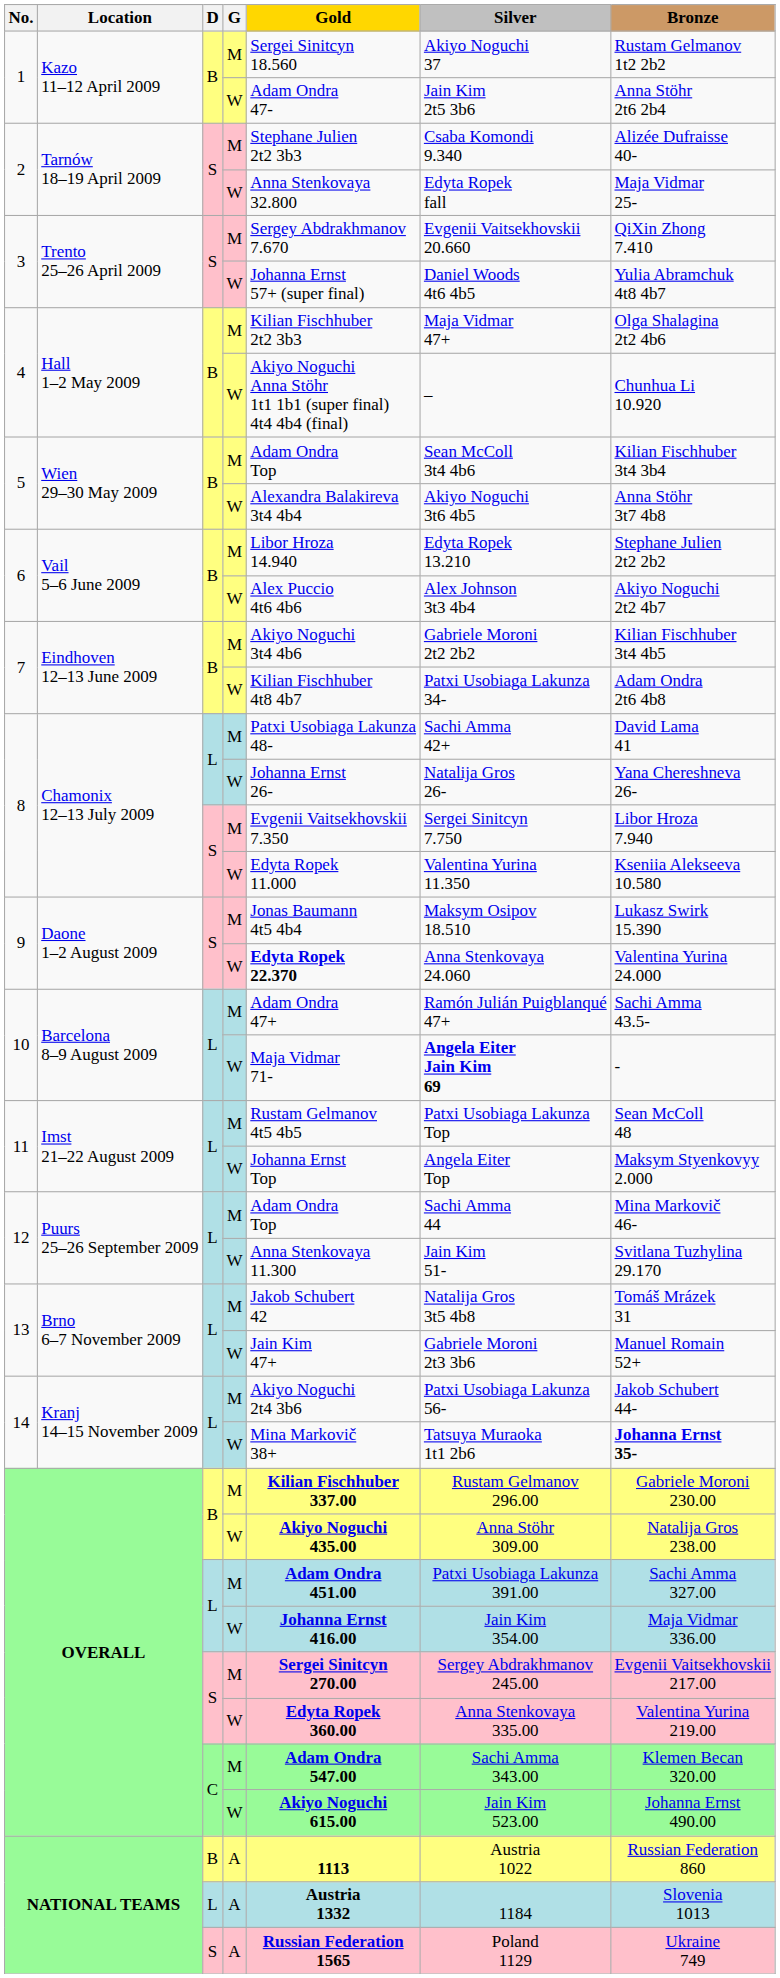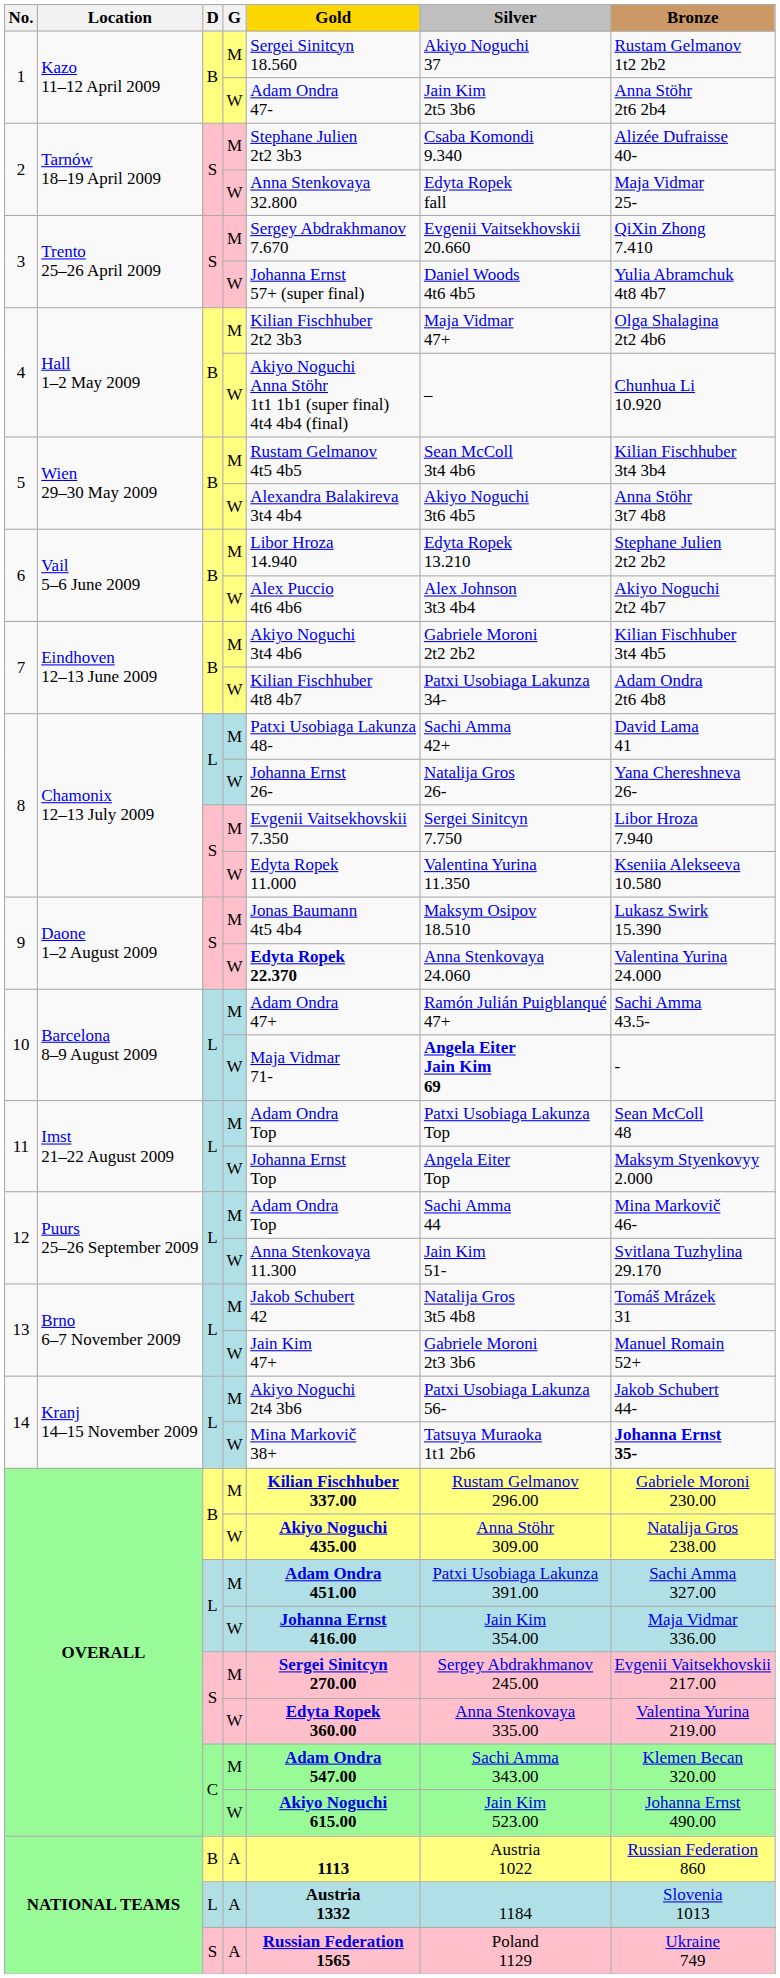(294, 460) Adam Ondra Top -> (314, 460) Rustam Gelmanov 4t5 4b5
(314, 1123) Rustam Gelmanov 4t5 4b5 -> (294, 1123) Adam Ondra Top
